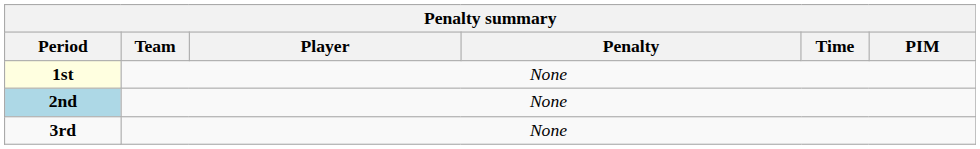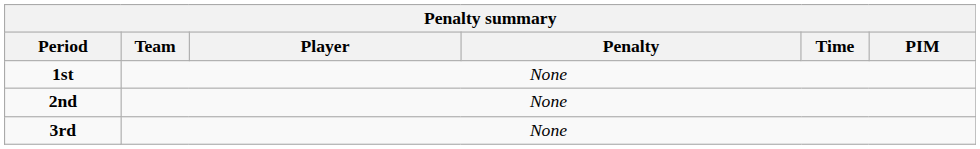(63, 74) lightyellow background -> (63, 74) no background
(63, 102) lightblue background -> (63, 102) no background
